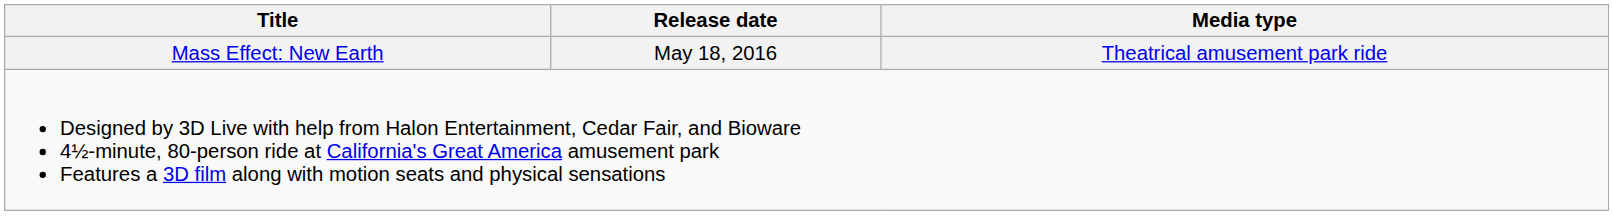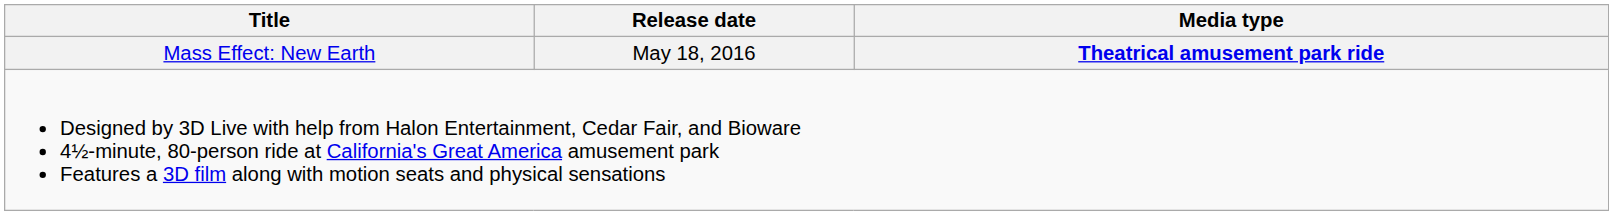(1245, 52) normal -> (1231, 52) bold
